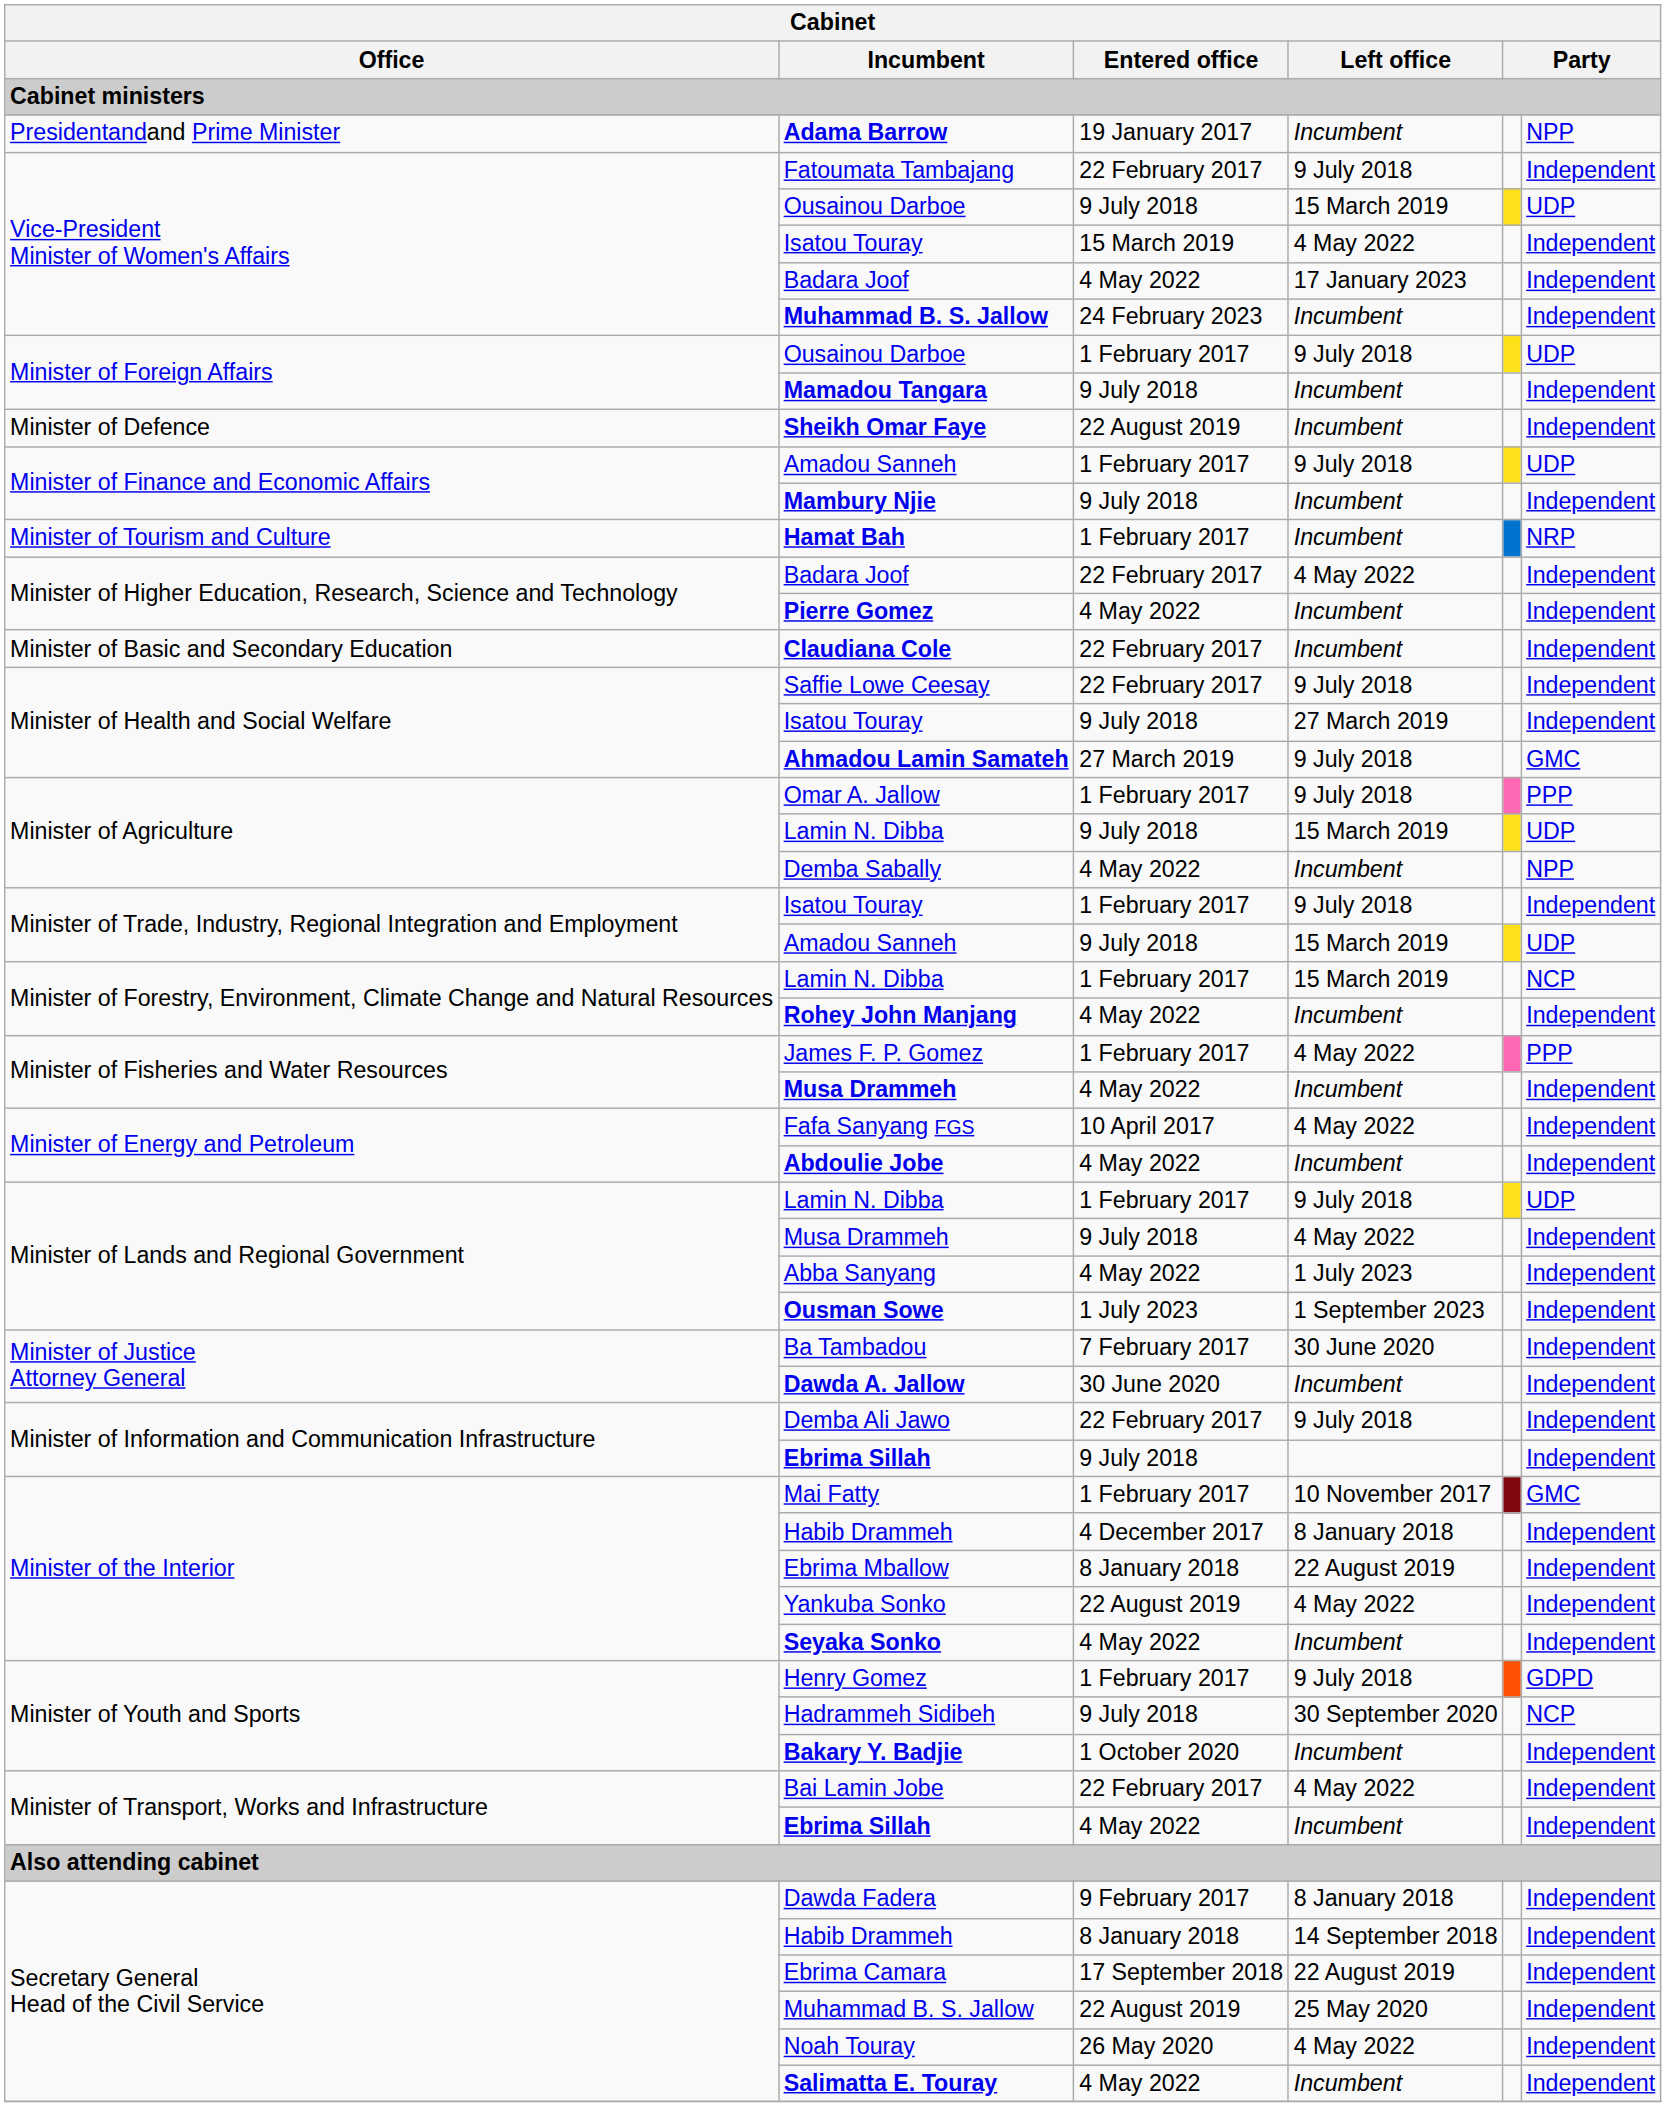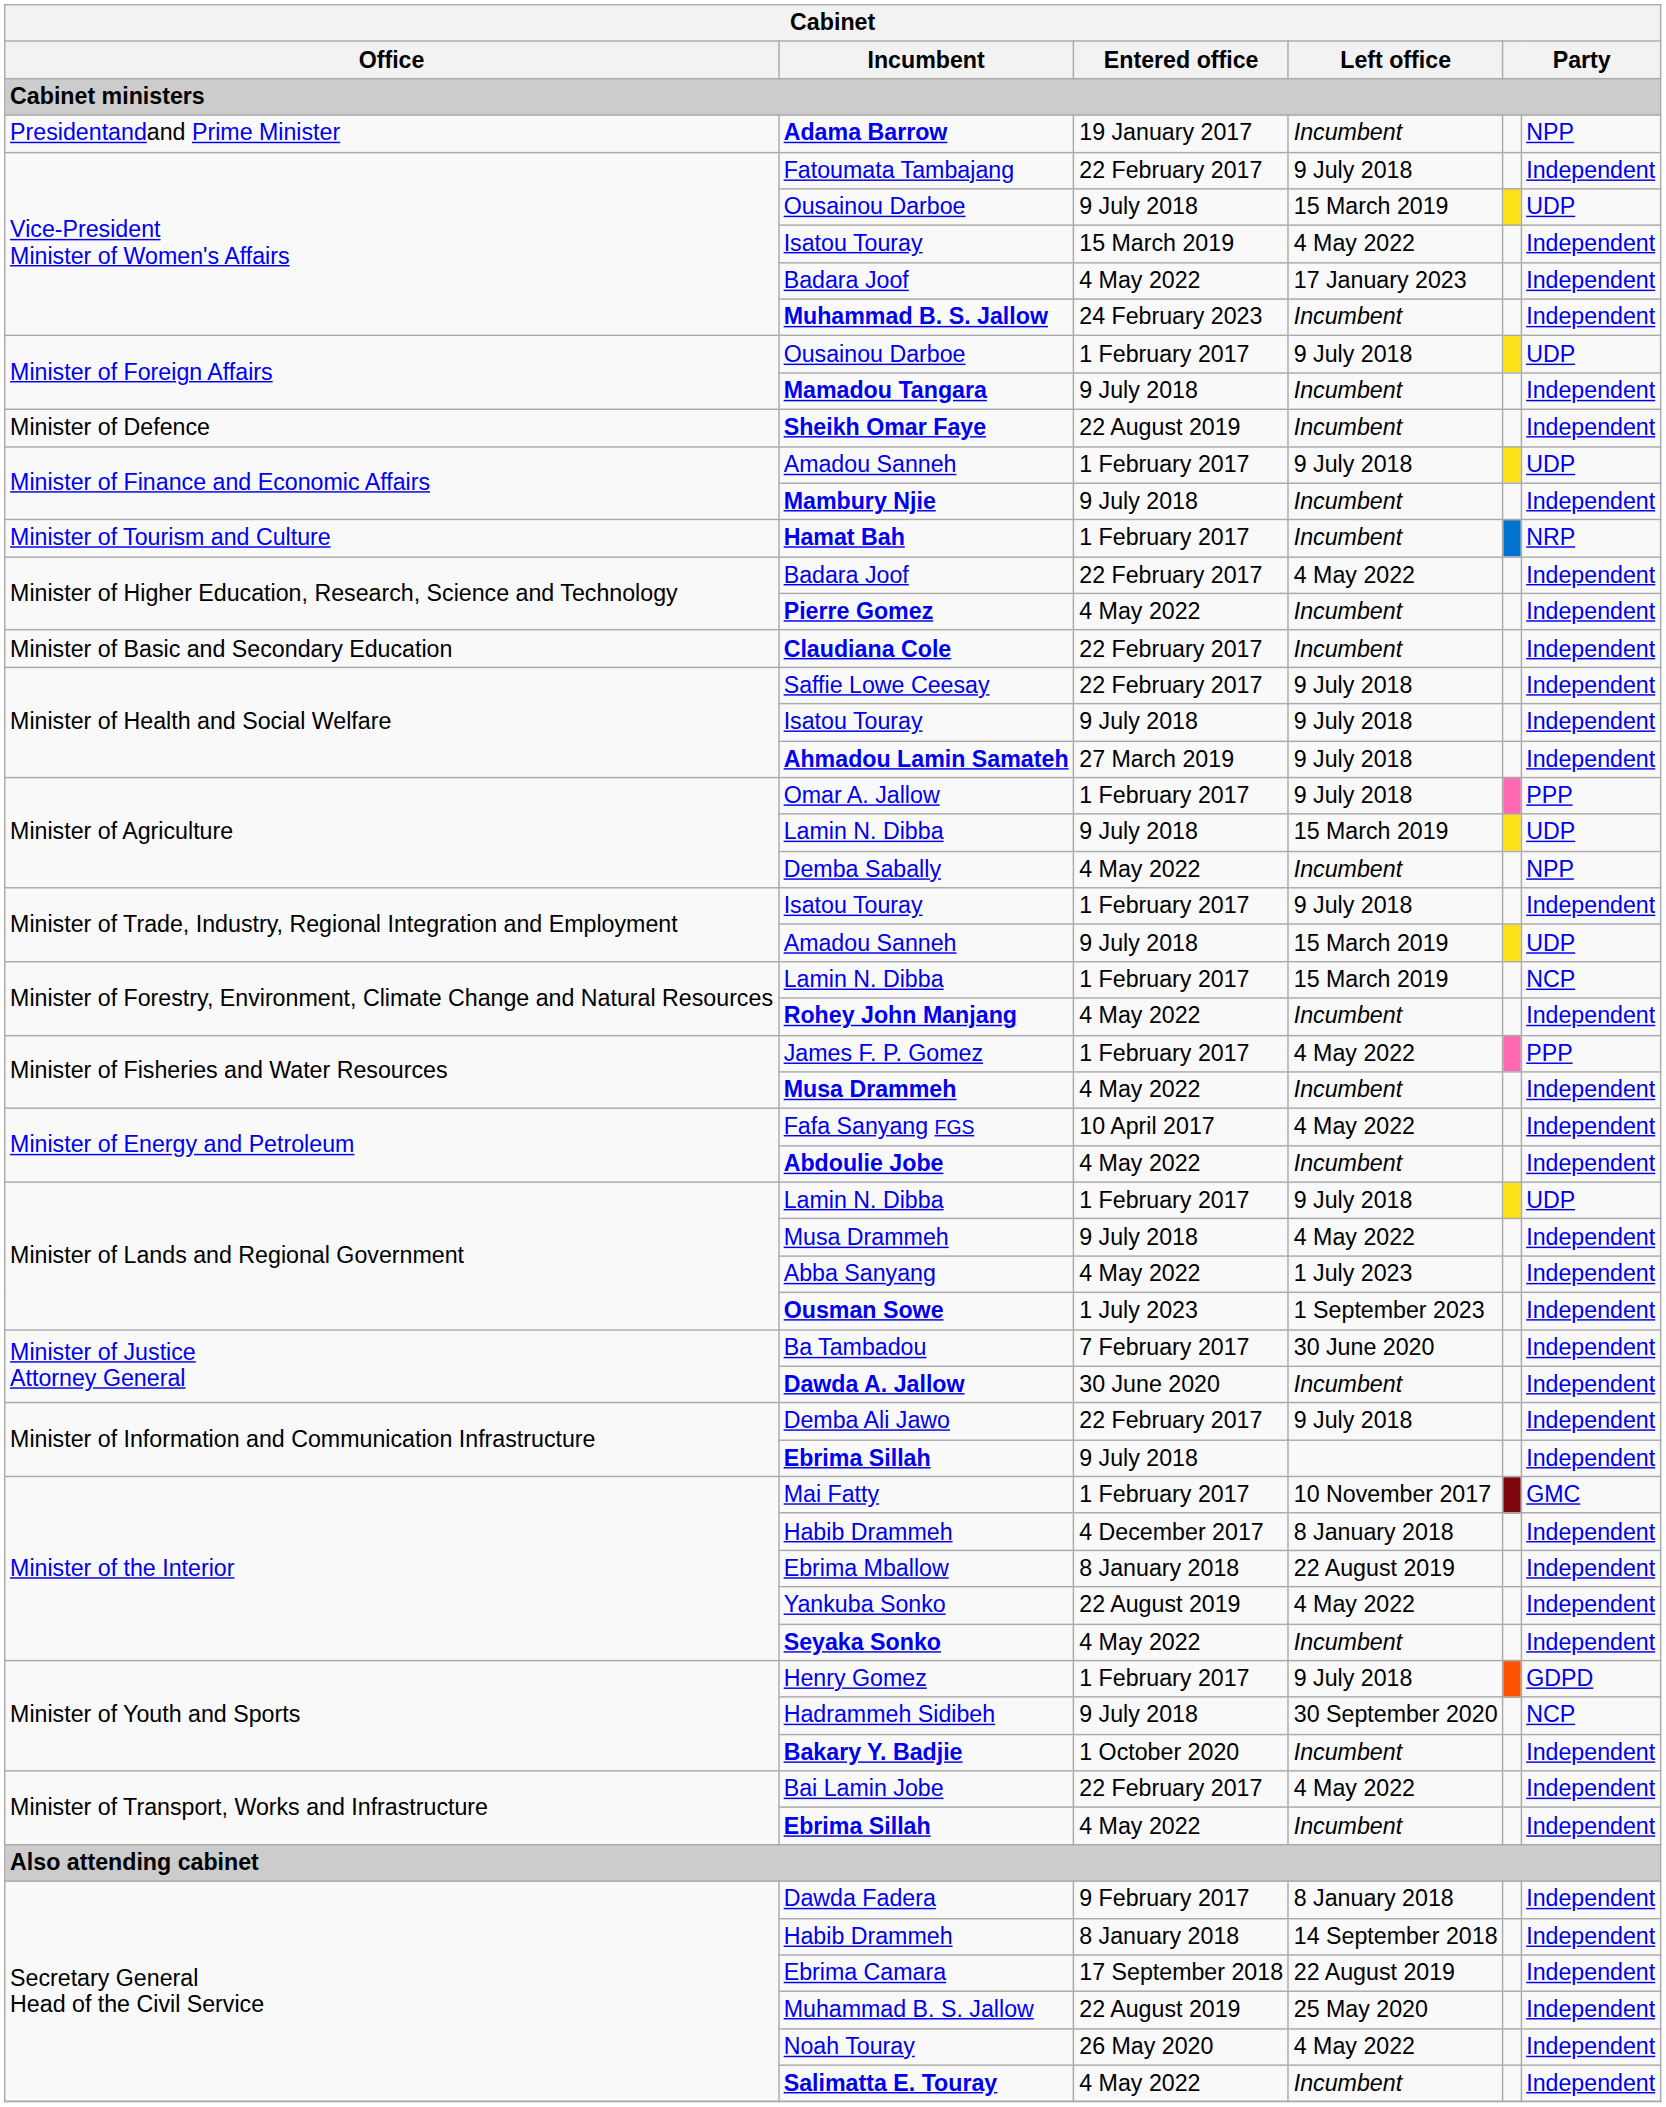(1371, 721) 27 March 2019 -> (1353, 721) 9 July 2018
(1553, 758) GMC -> (1591, 758) Independent
